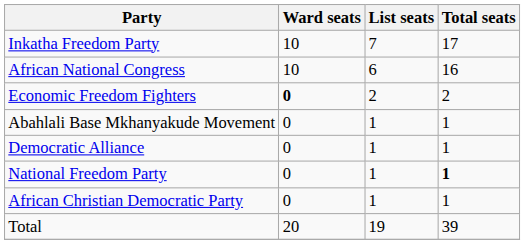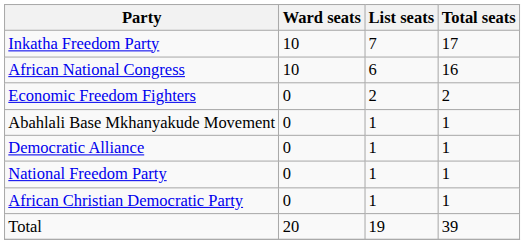(287, 95) bold -> (287, 95) normal
(446, 174) bold -> (446, 174) normal
